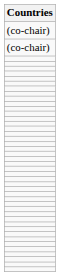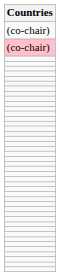(28, 47) no background -> (28, 47) pink background
